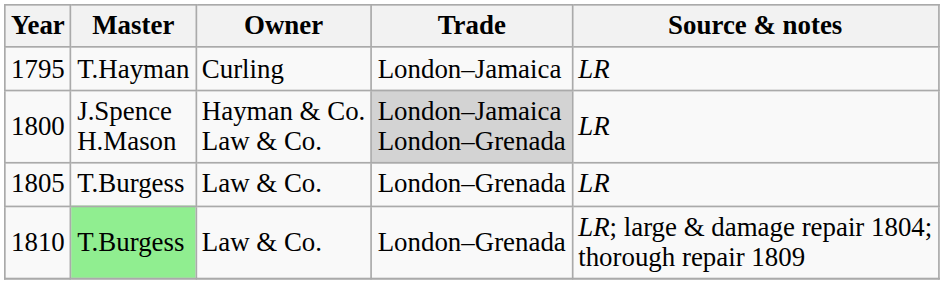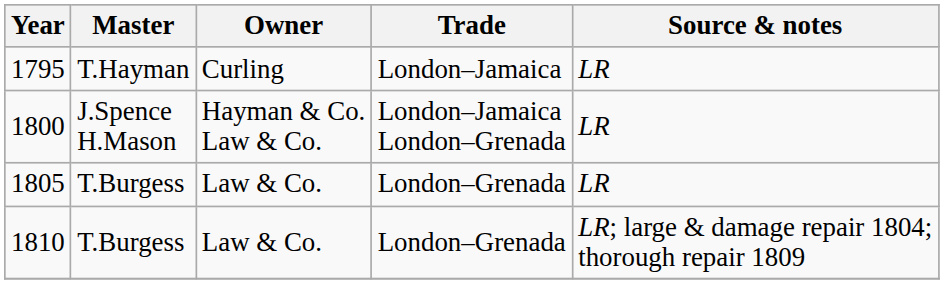(472, 126) lightgrey background -> (472, 126) no background
(131, 241) lightgreen background -> (131, 241) no background
